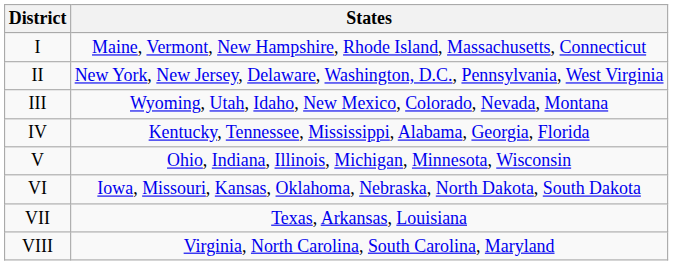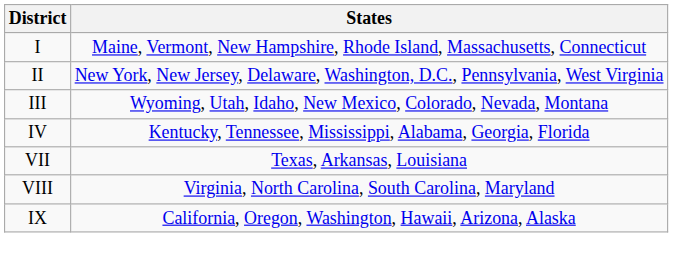- row: (38, 160)
- row: (38, 189)
+ row: (38, 217)
